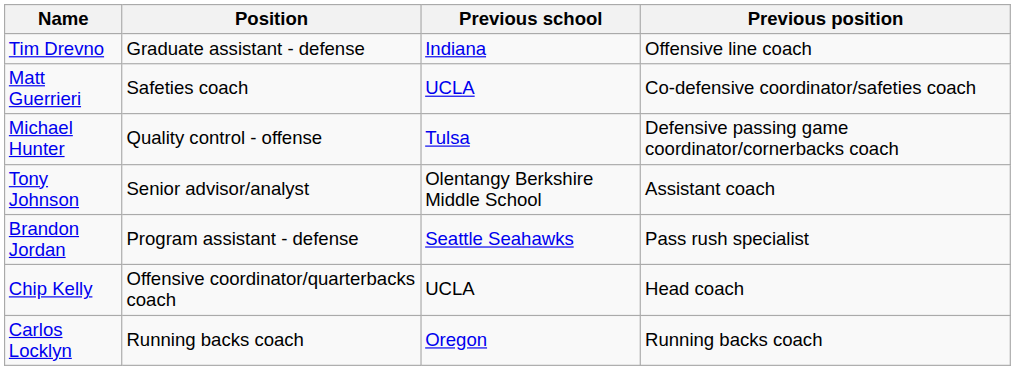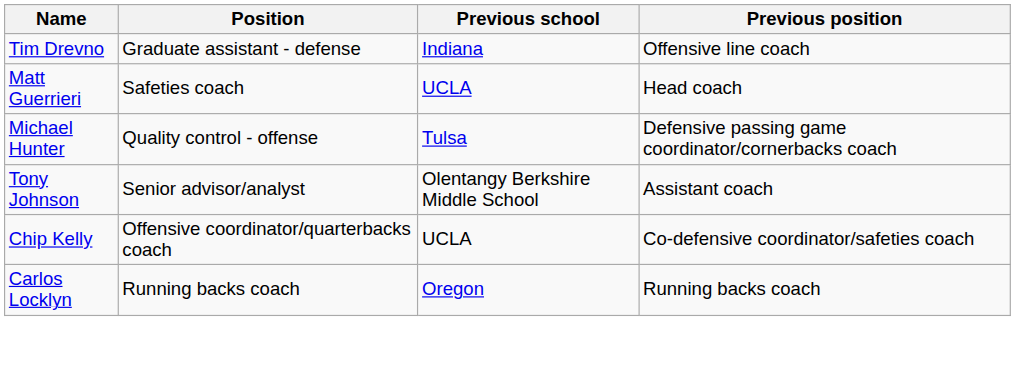(811, 88) Co-defensive coordinator/safeties coach -> (693, 88) Head coach
- row: (44, 239)
(695, 289) Head coach -> (809, 239) Co-defensive coordinator/safeties coach
